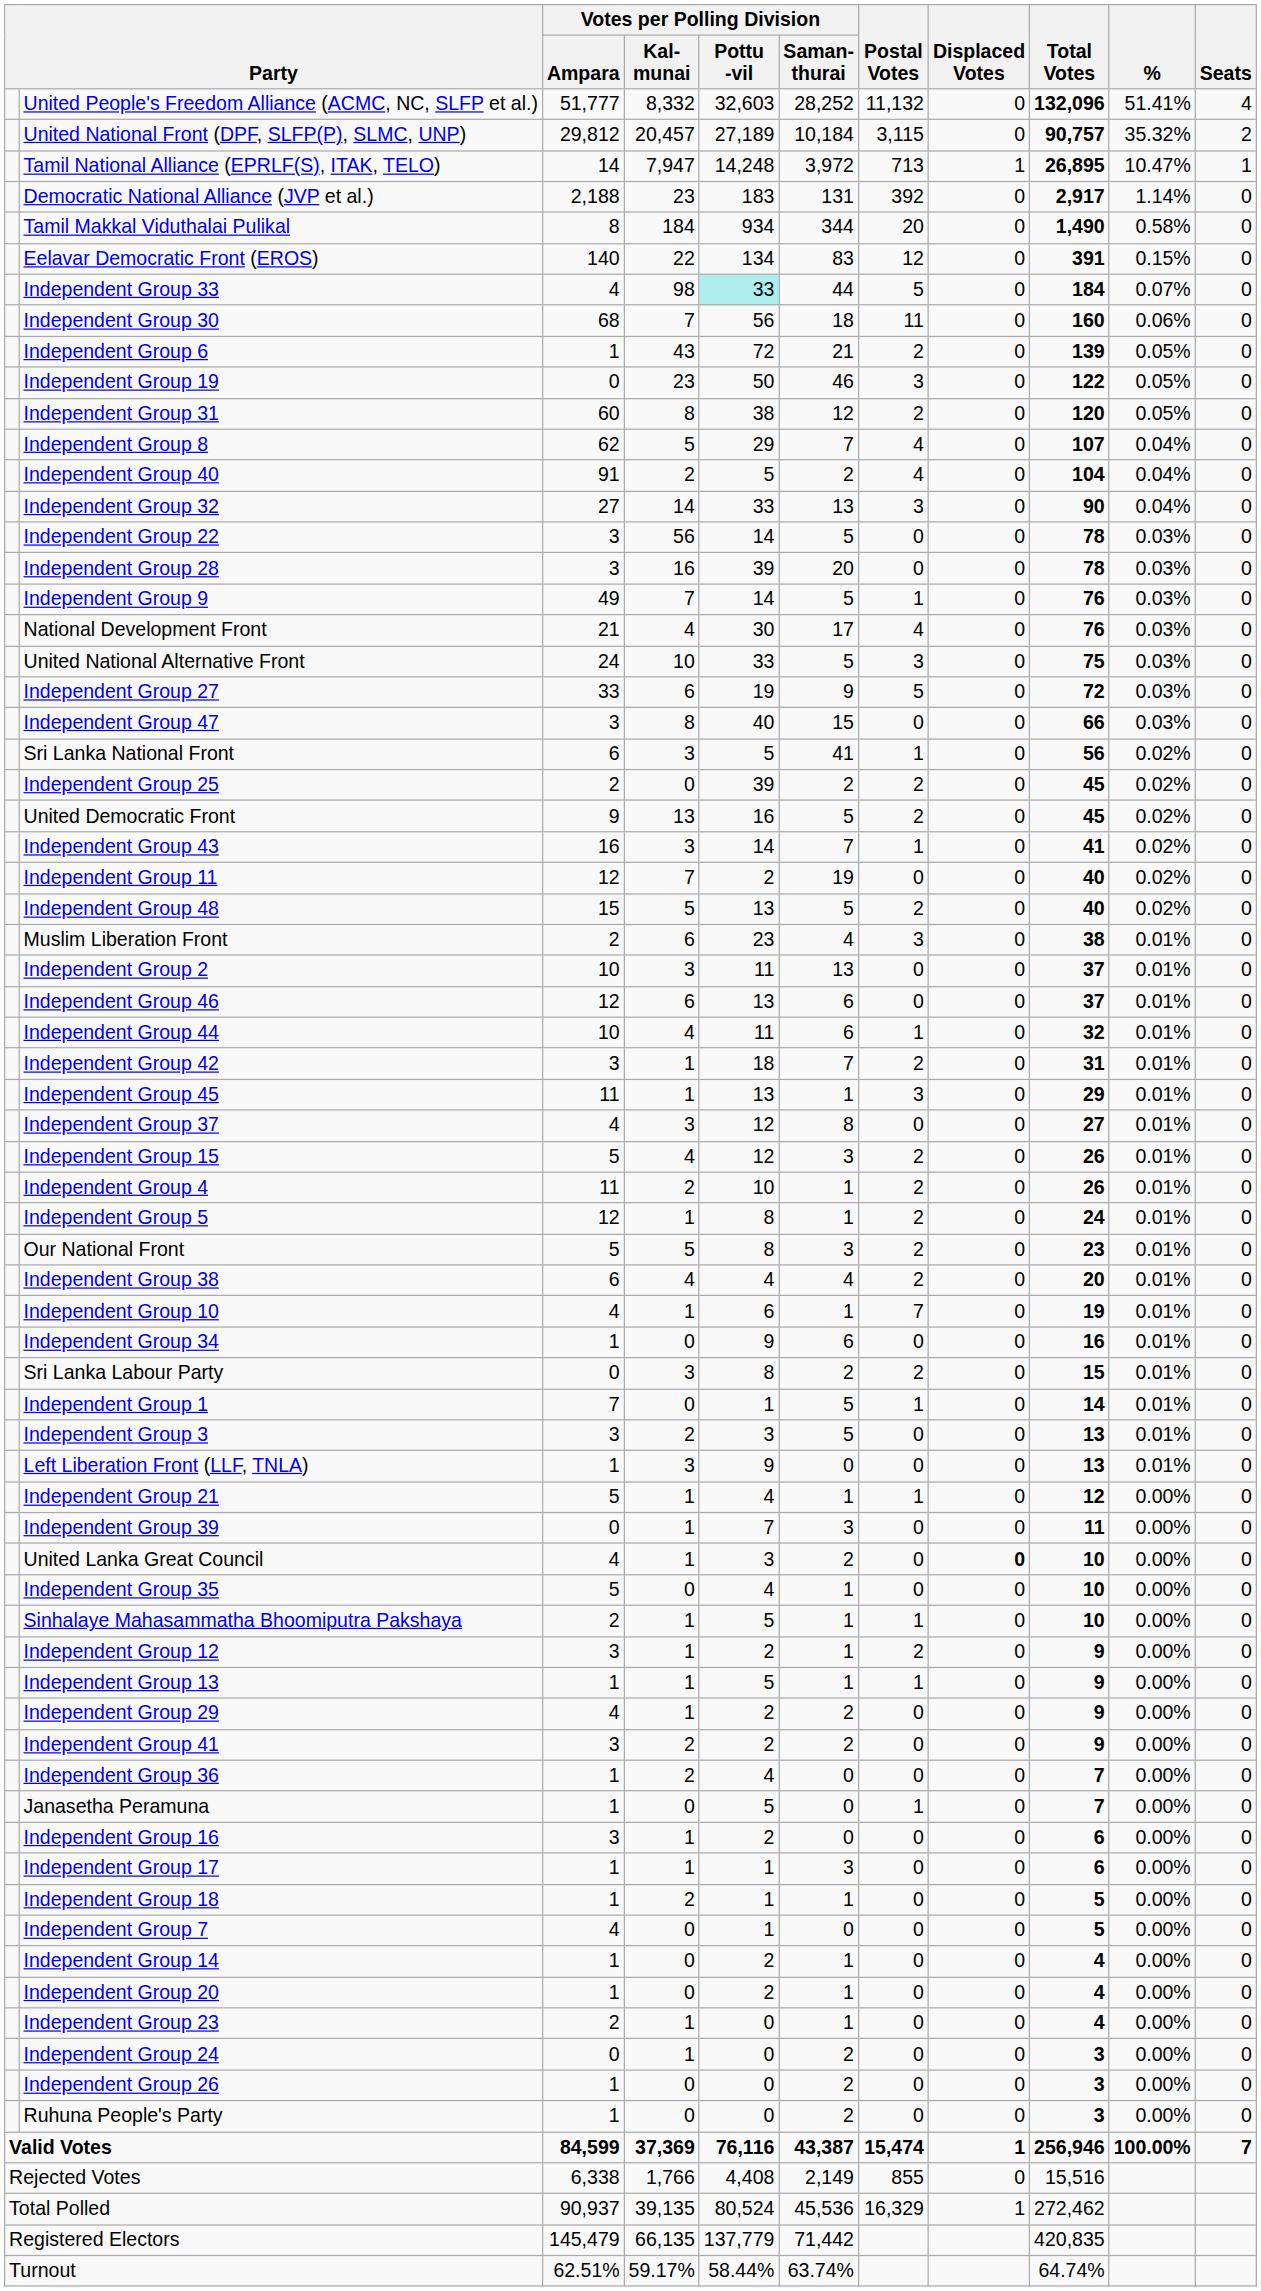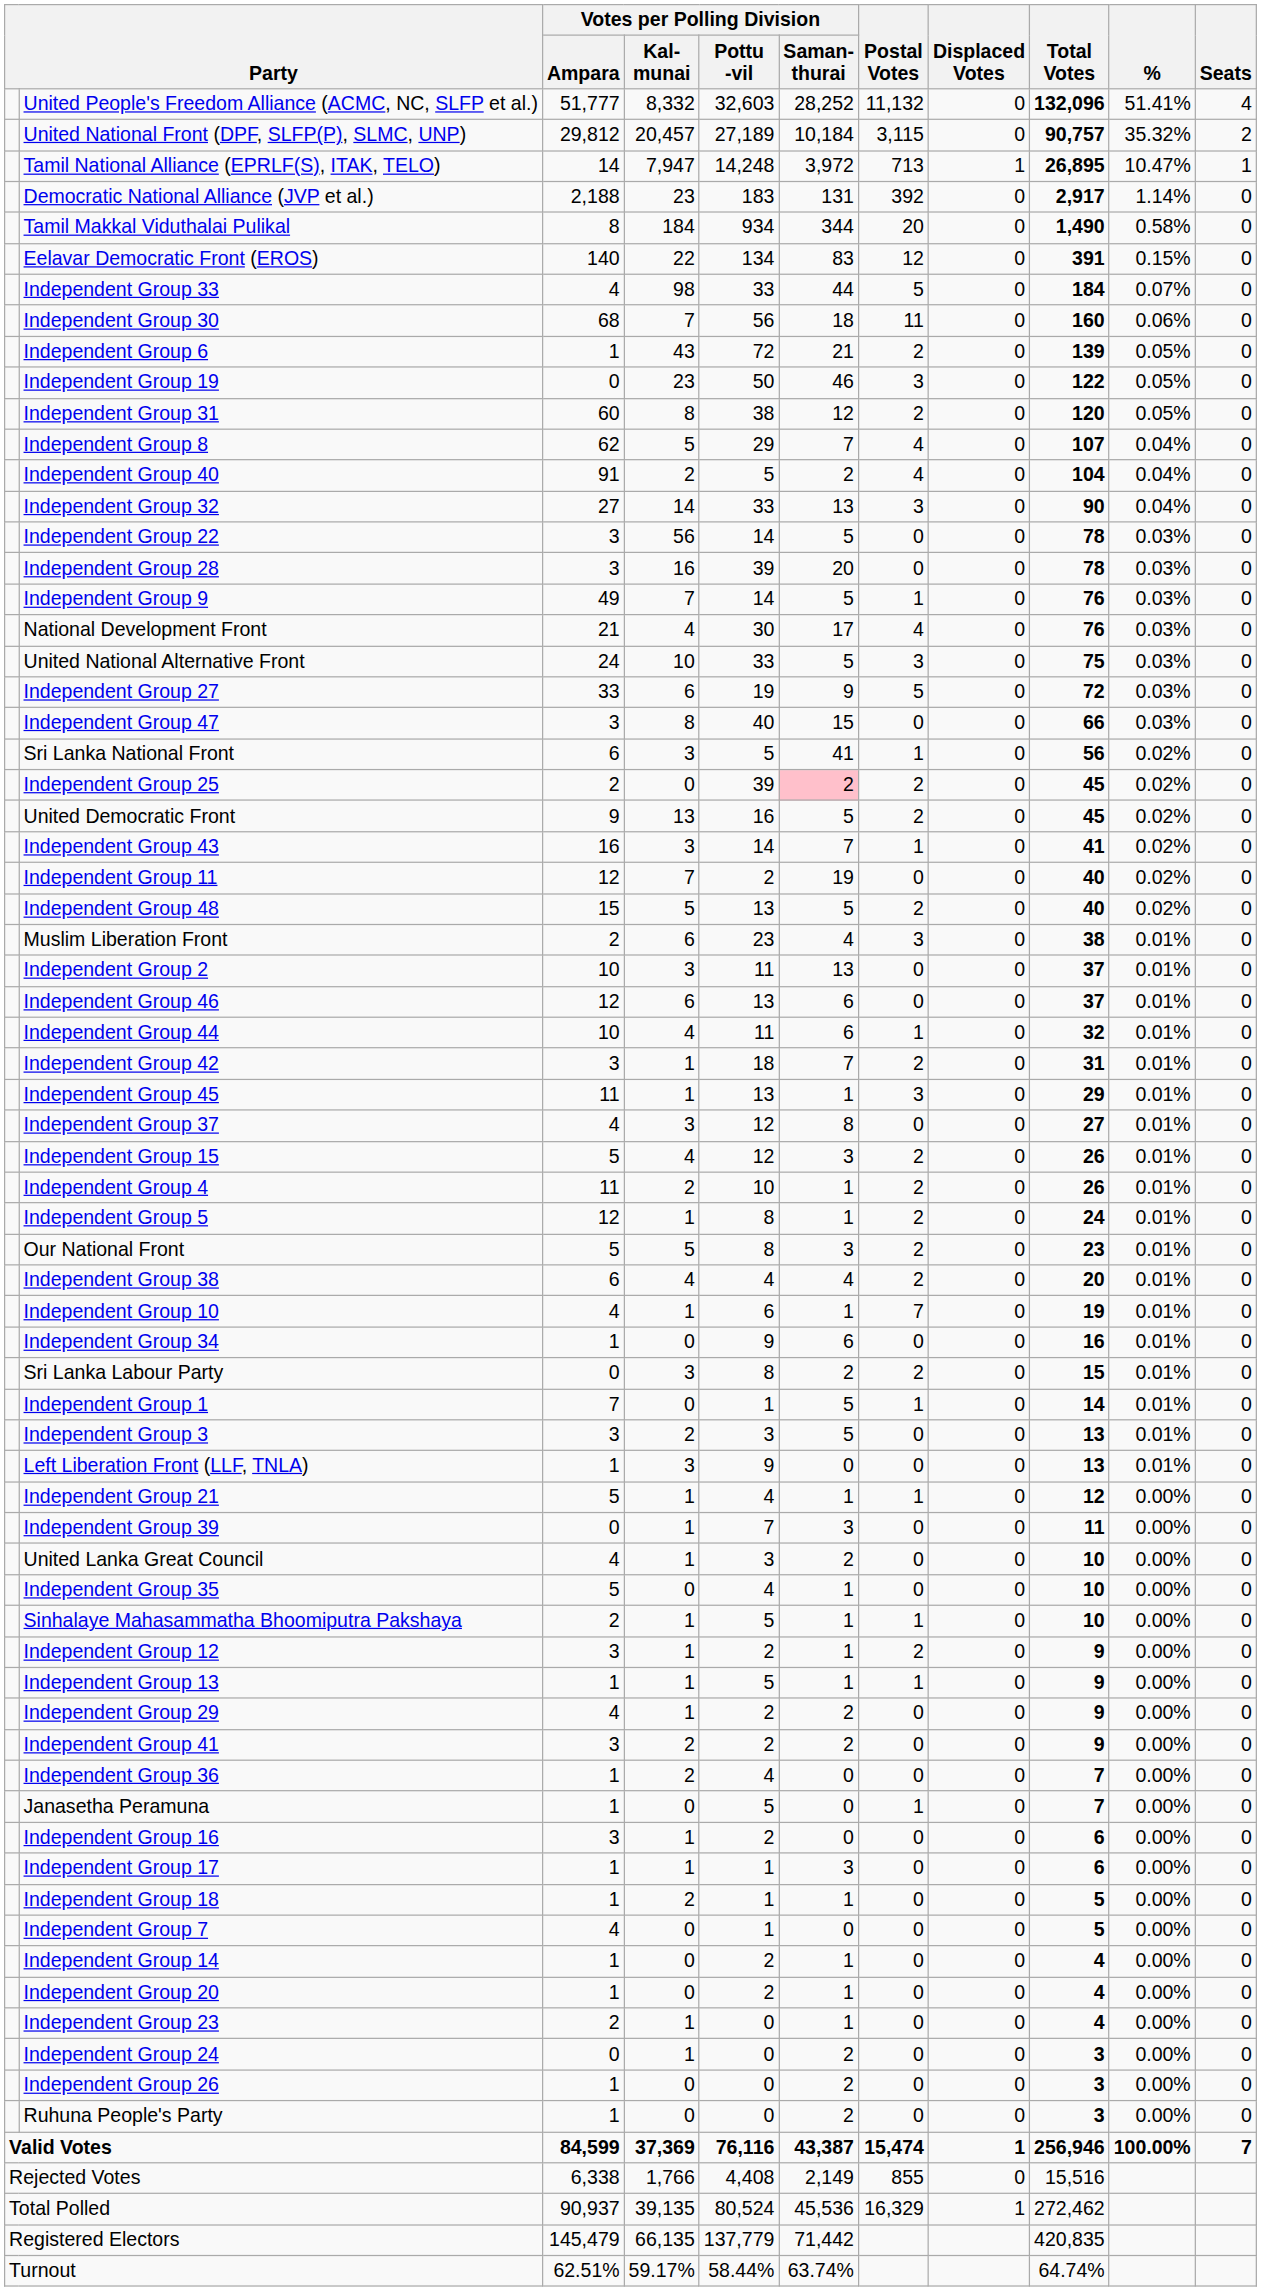(764, 289) paleturquoise background -> (764, 289) no background
(848, 784) no background -> (848, 784) pink background
(1020, 1558) bold -> (1020, 1558) normal
